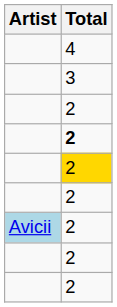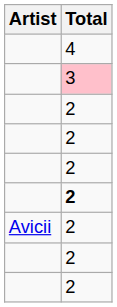(70, 78) no background -> (70, 78) pink background
(70, 137) bold -> (70, 137) normal
(70, 167) gold background -> (70, 167) no background
(70, 197) normal -> (70, 197) bold
(30, 226) lightblue background -> (30, 226) no background
